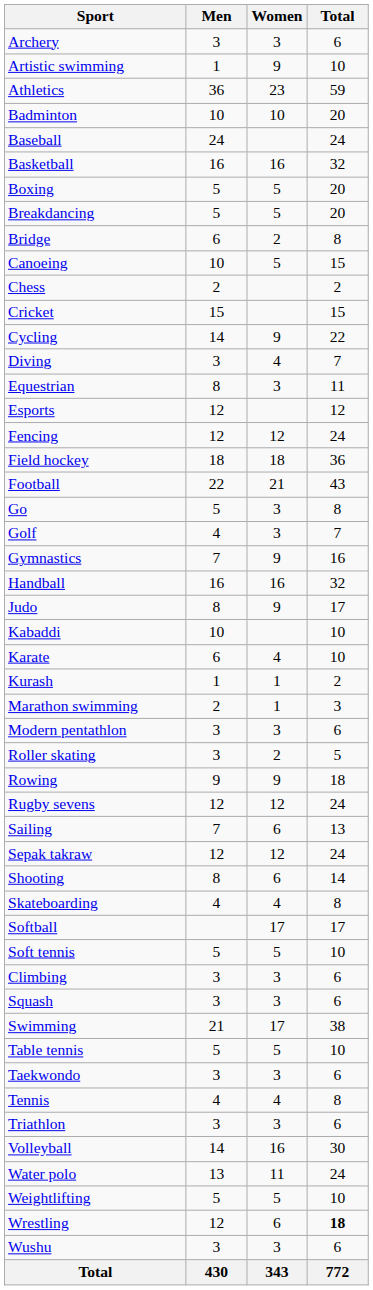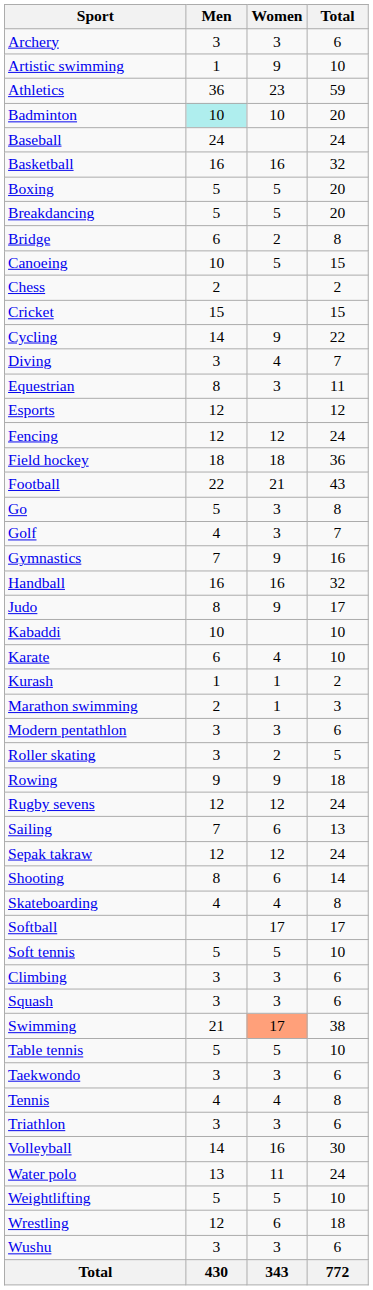(216, 115) no background -> (216, 115) paleturquoise background
(277, 1025) no background -> (277, 1025) lightsalmon background
(337, 1222) bold -> (337, 1222) normal
